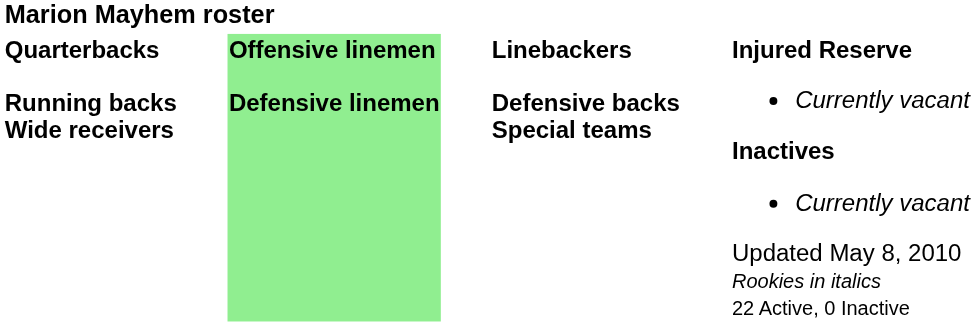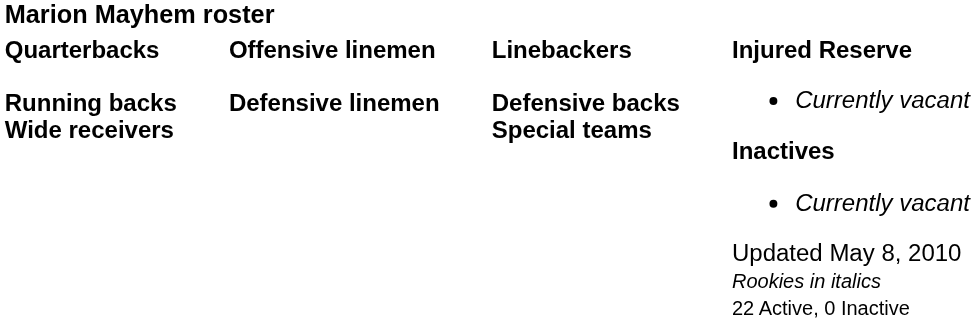(334, 76) lightgreen background -> (334, 76) no background
